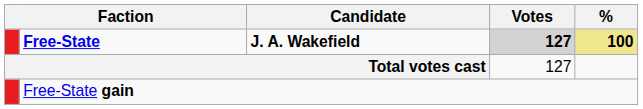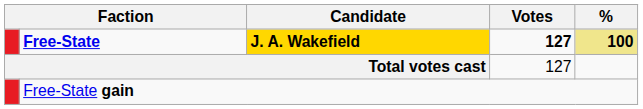(305, 41) no background -> (305, 41) gold background
(558, 41) lightgrey background -> (558, 41) no background
